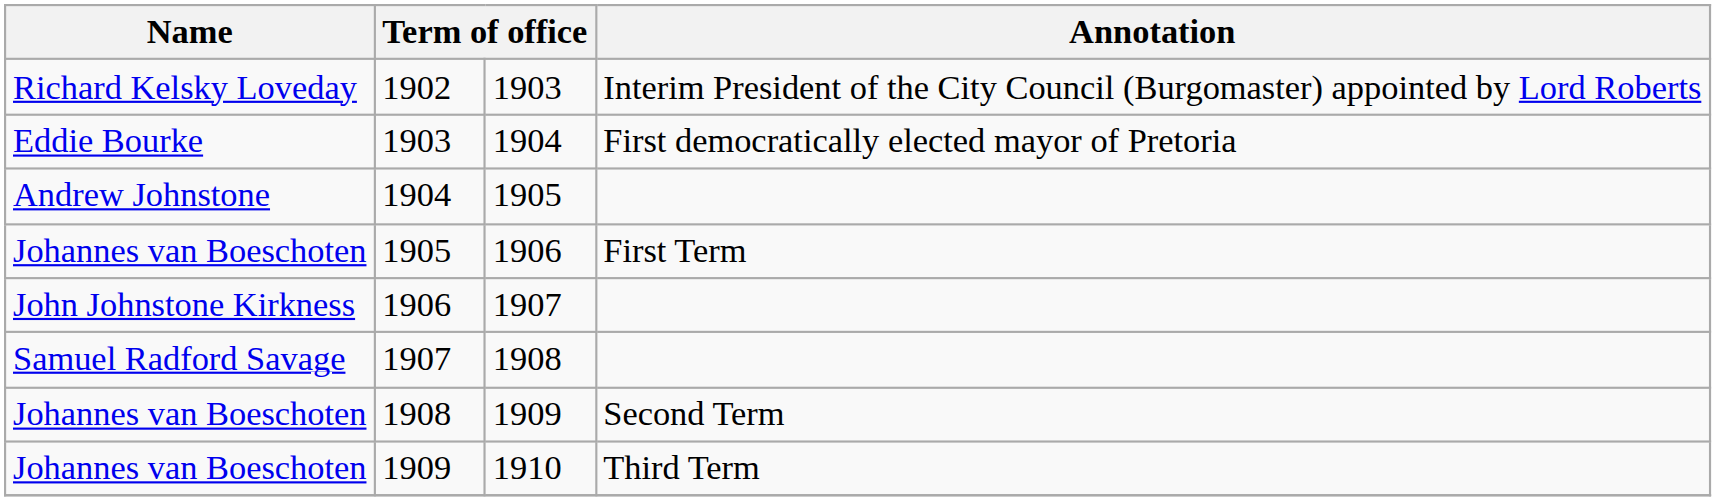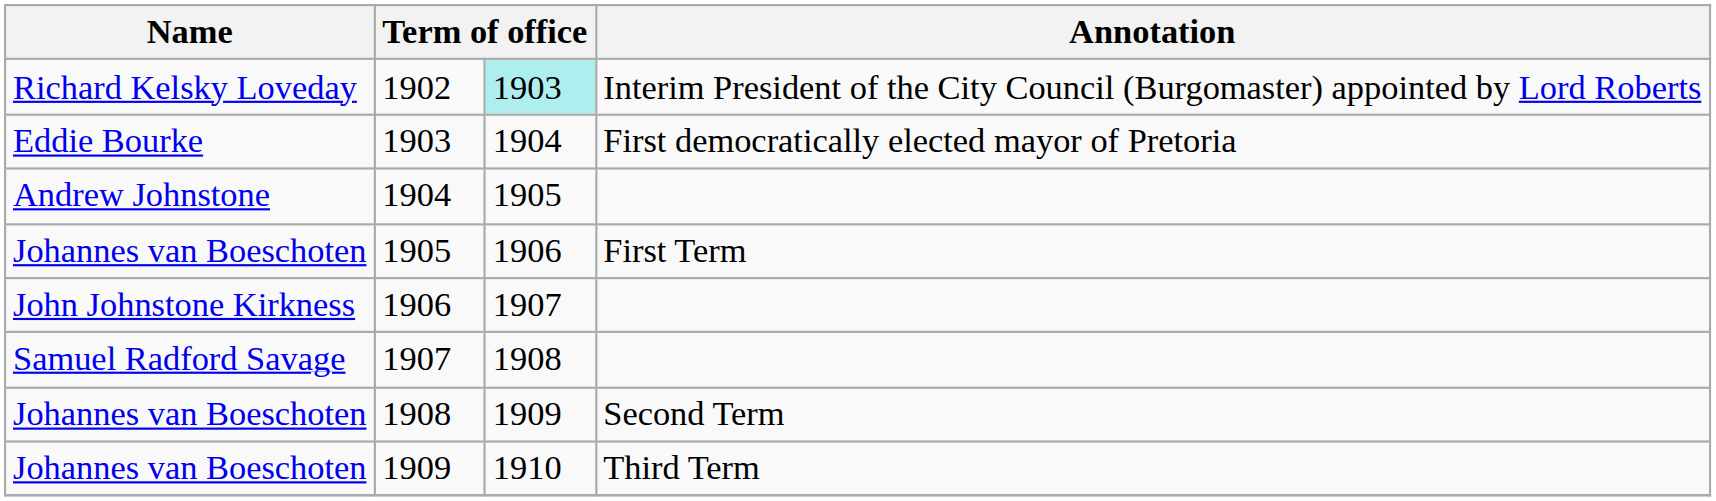(527, 86) no background -> (527, 86) paleturquoise background
